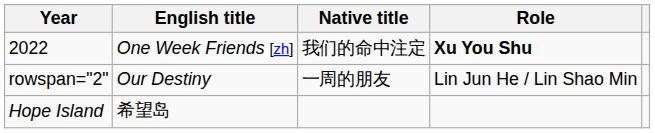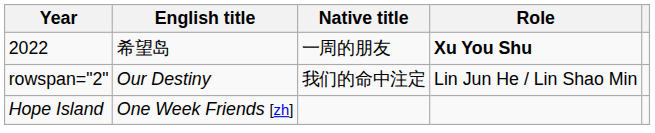(205, 48) One Week Friends [zh] -> (143, 47) 希望岛
(364, 47) 我们的命中注定 -> (346, 47) 一周的朋友
(346, 79) 一周的朋友 -> (364, 79) 我们的命中注定
(143, 110) 希望岛 -> (205, 109) One Week Friends [zh]
